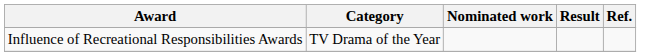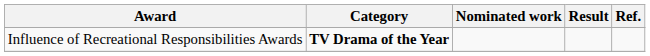(375, 39) normal -> (379, 39) bold
